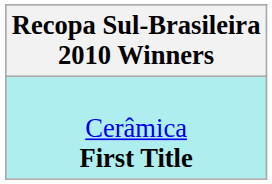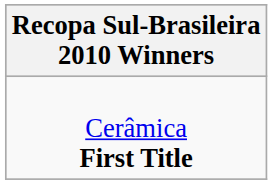(136, 142) paleturquoise background -> (136, 142) no background
